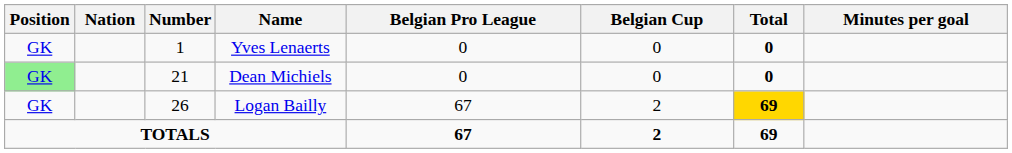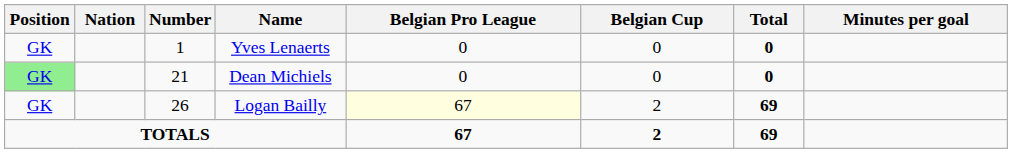(463, 105) no background -> (463, 105) lightyellow background
(769, 105) gold background -> (769, 105) no background
